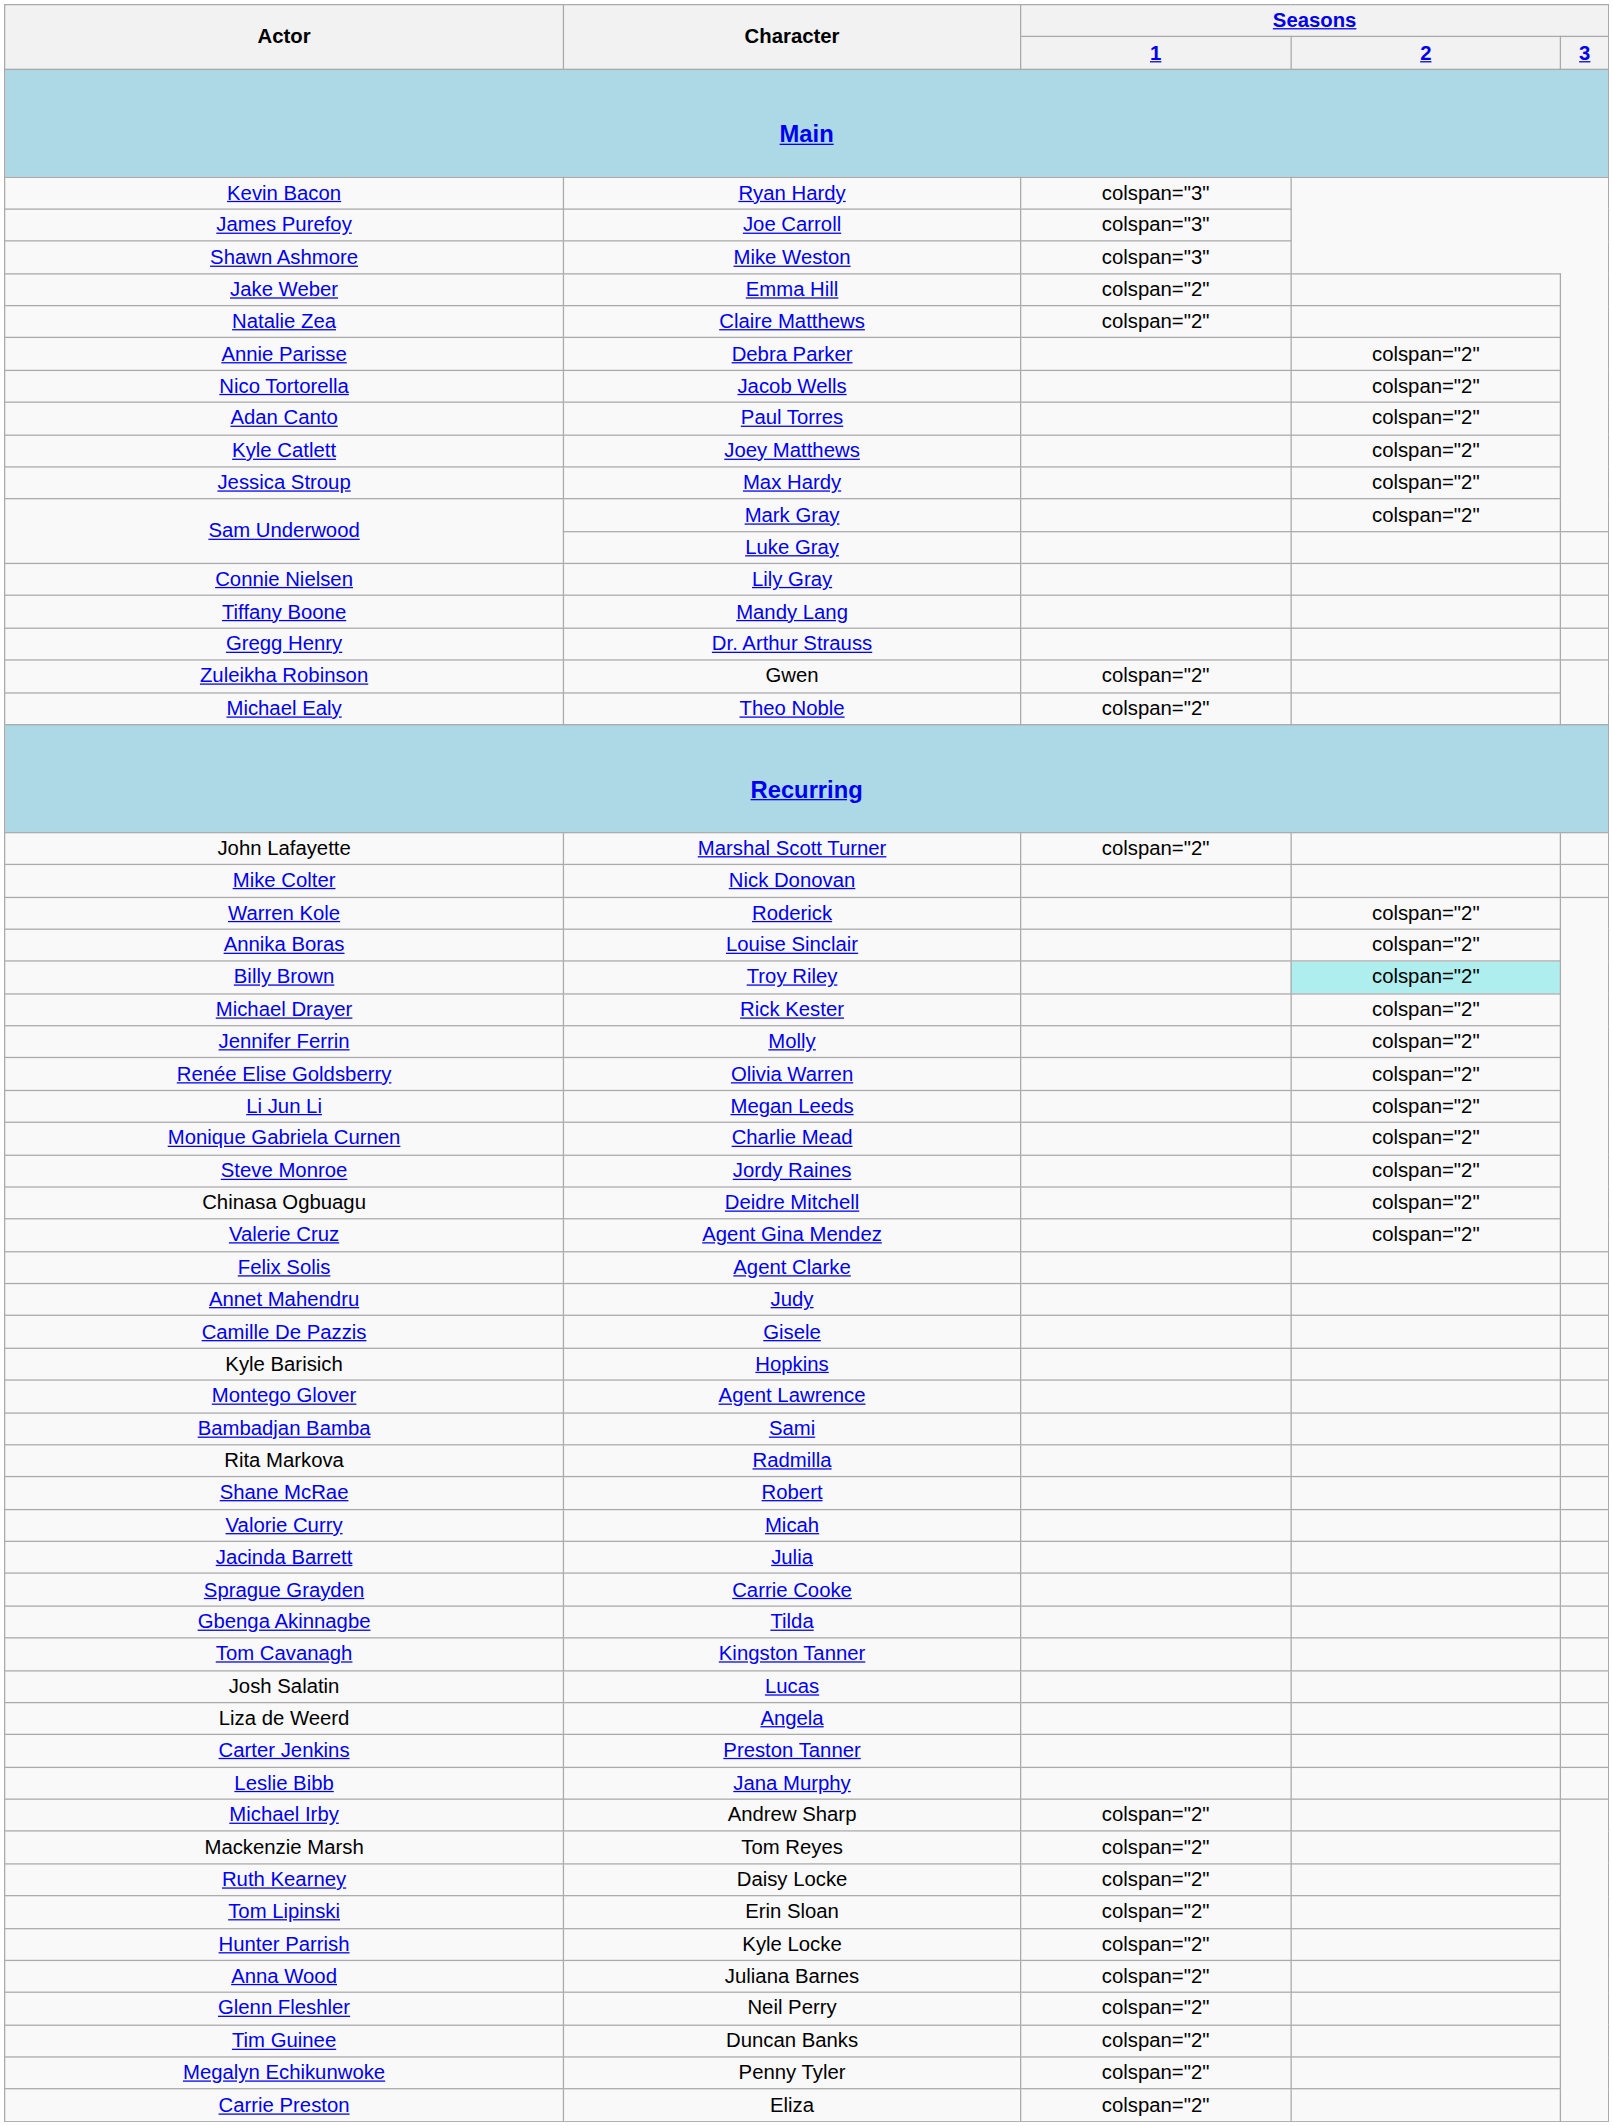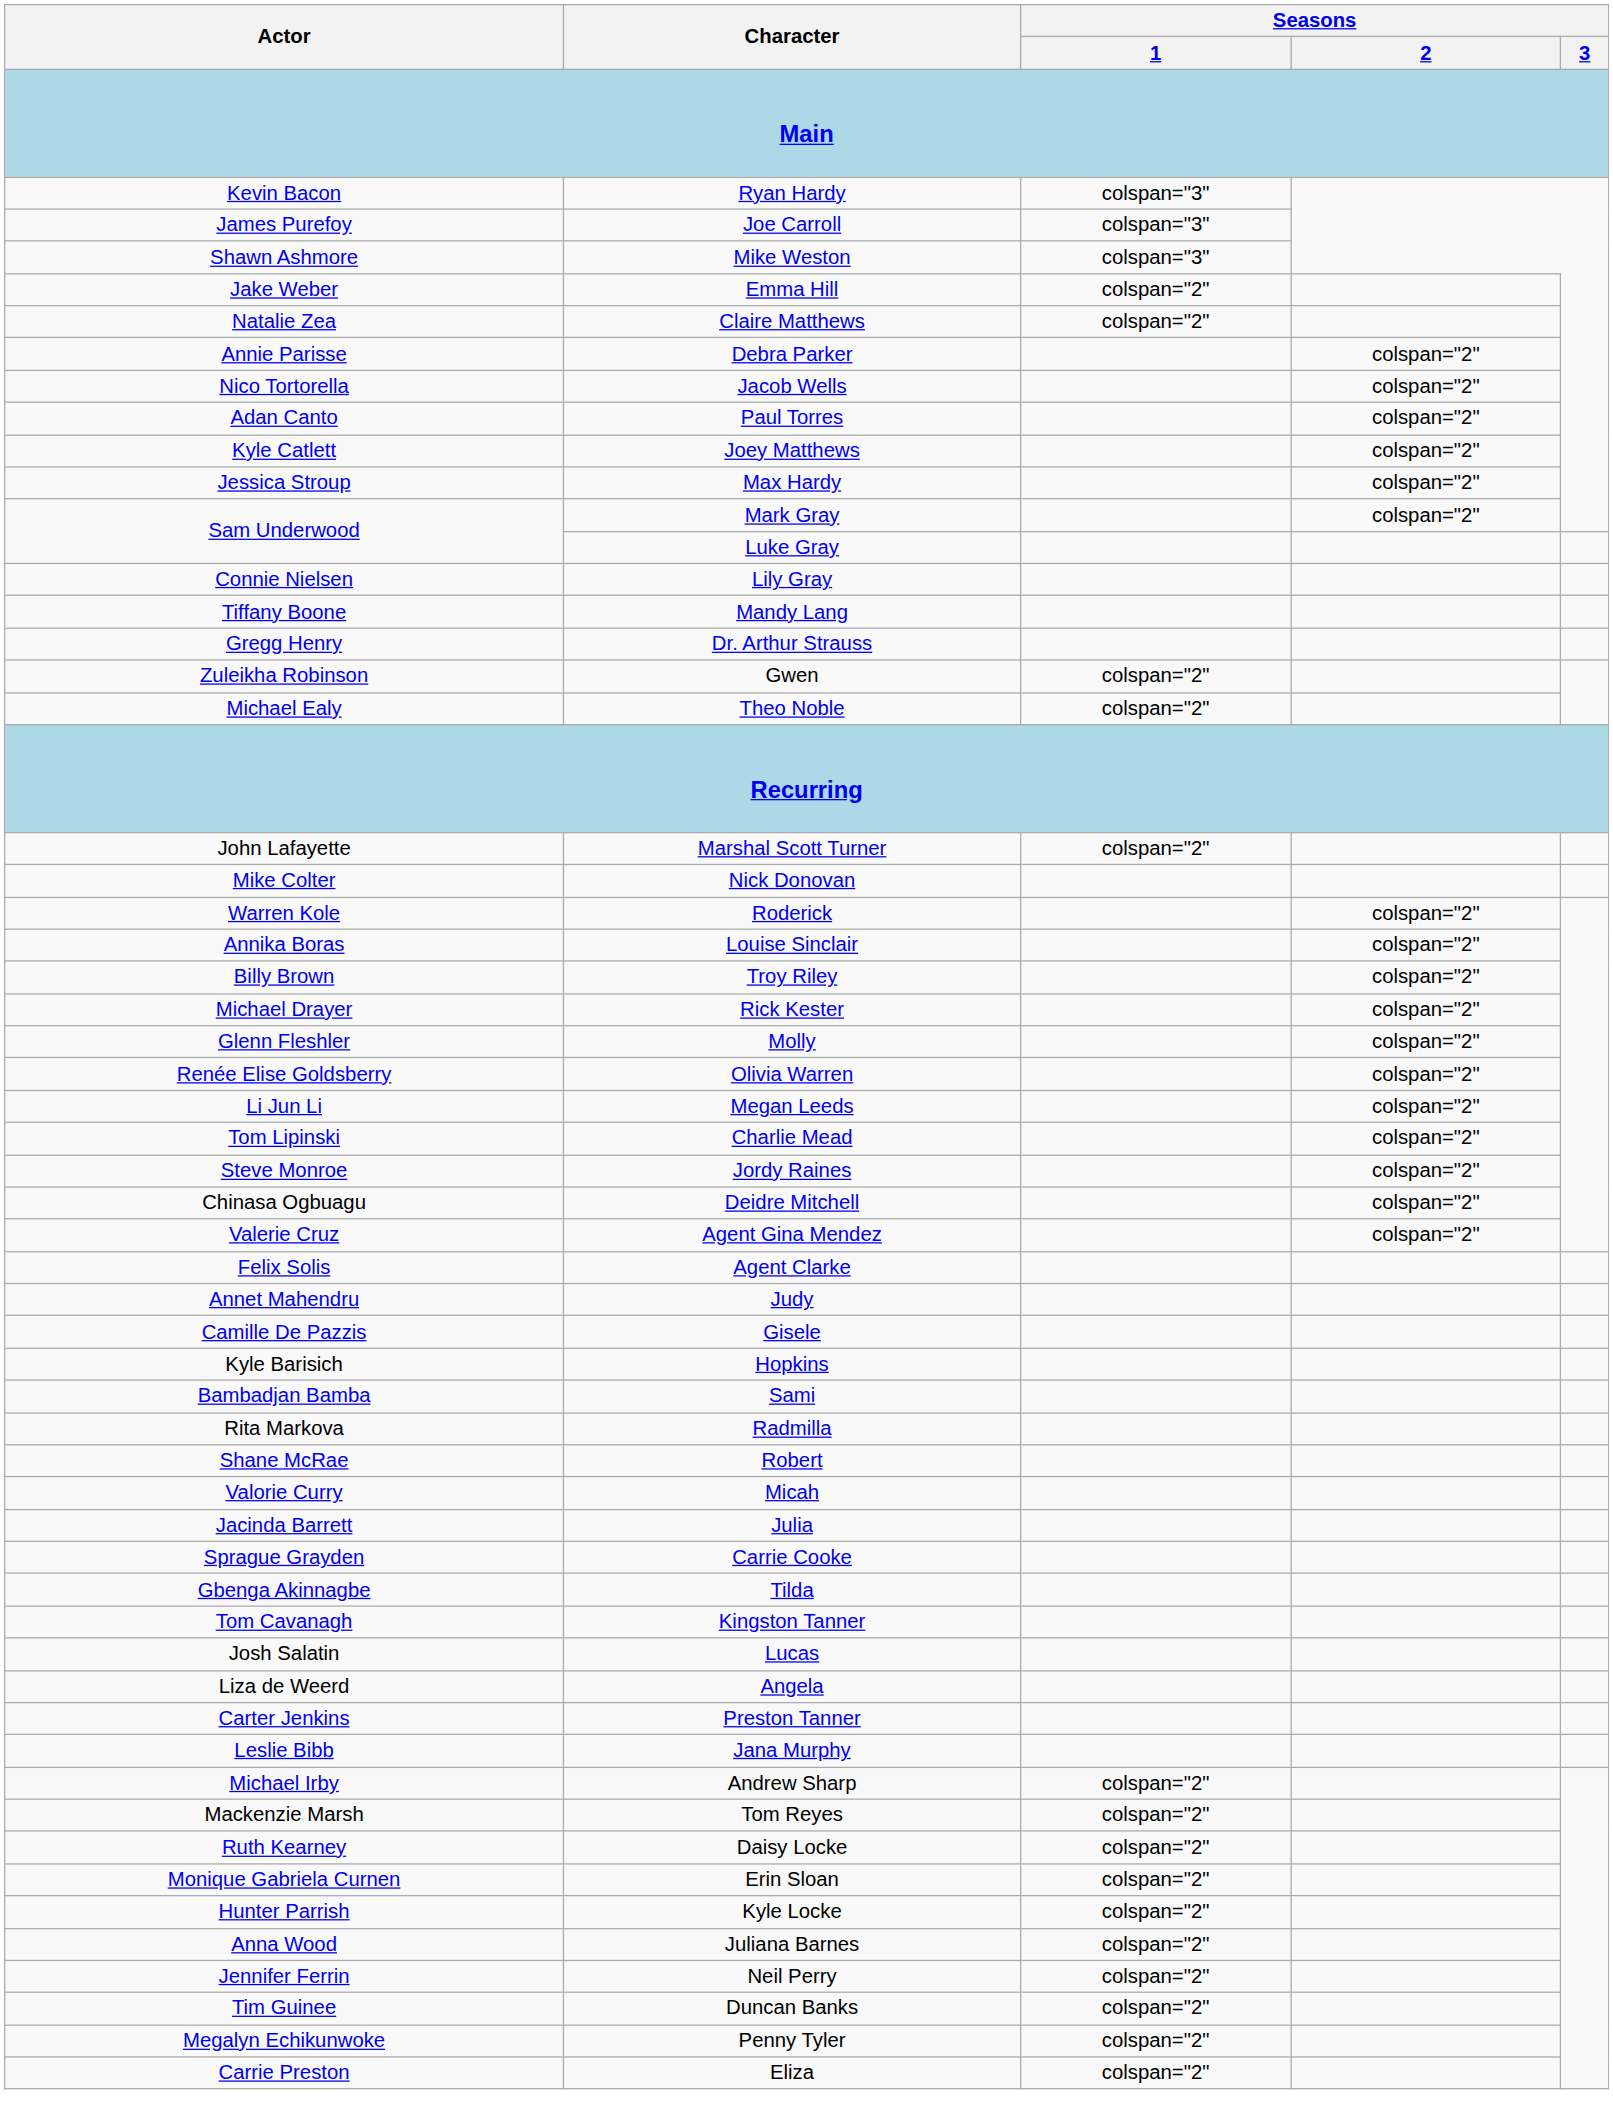(1426, 977) paleturquoise background -> (1426, 977) no background
(284, 1041) Jennifer Ferrin -> (284, 1041) Glenn Fleshler
(284, 1138) Monique Gabriela Curnen -> (284, 1138) Tom Lipinski
- row: (792, 1396)
(284, 1911) Tom Lipinski -> (284, 1879) Monique Gabriela Curnen
(284, 2008) Glenn Fleshler -> (284, 1976) Jennifer Ferrin
